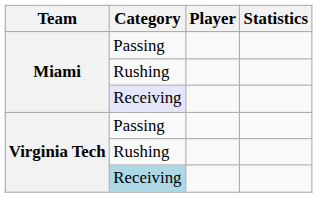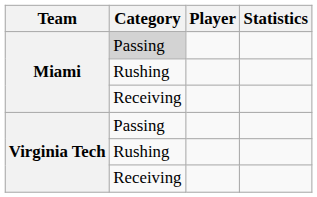(139, 45) no background -> (139, 45) lightgrey background
(147, 98) lavender background -> (147, 98) no background
(147, 178) lightblue background -> (147, 178) no background
